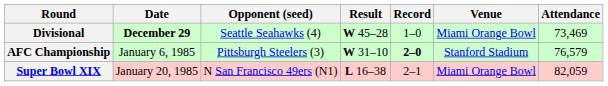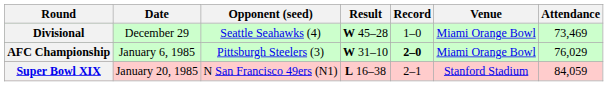(157, 33) bold -> (157, 33) normal
(486, 52) Stanford Stadium -> (486, 52) Miami Orange Bowl
(571, 52) 76,579 -> (571, 52) 76,029
(486, 71) Miami Orange Bowl -> (486, 71) Stanford Stadium
(571, 71) 82,059 -> (571, 71) 84,059
